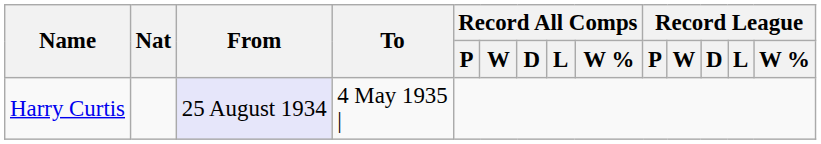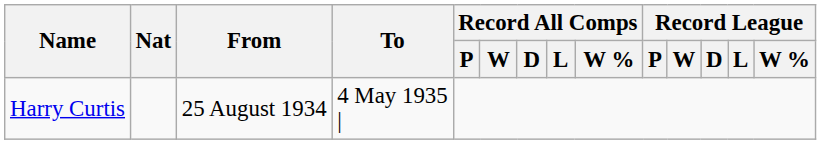(254, 108) lavender background -> (254, 108) no background
